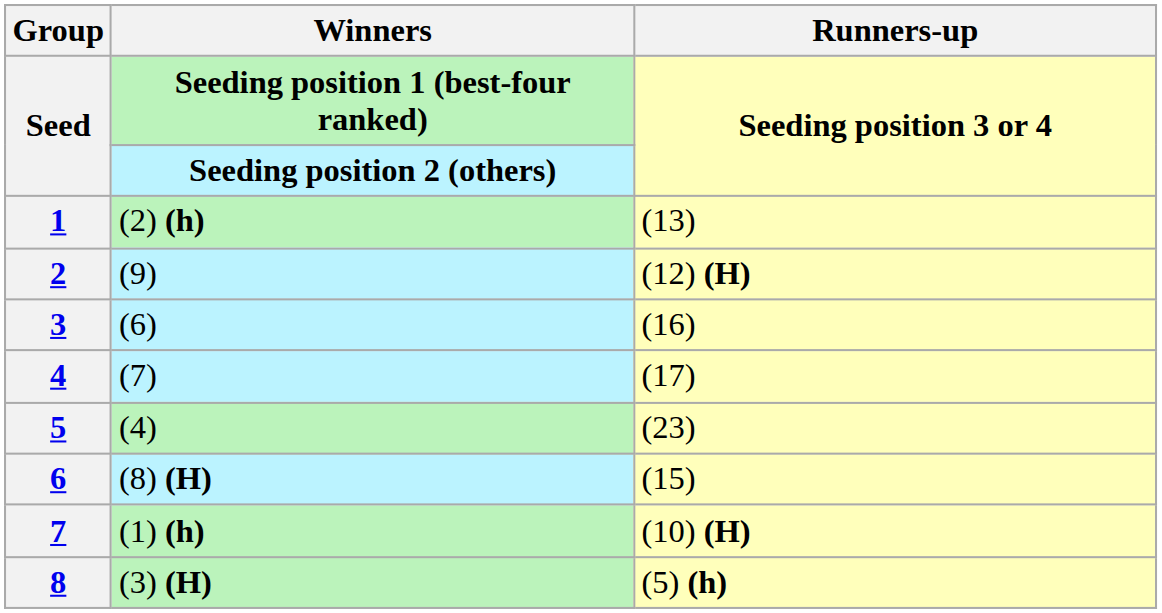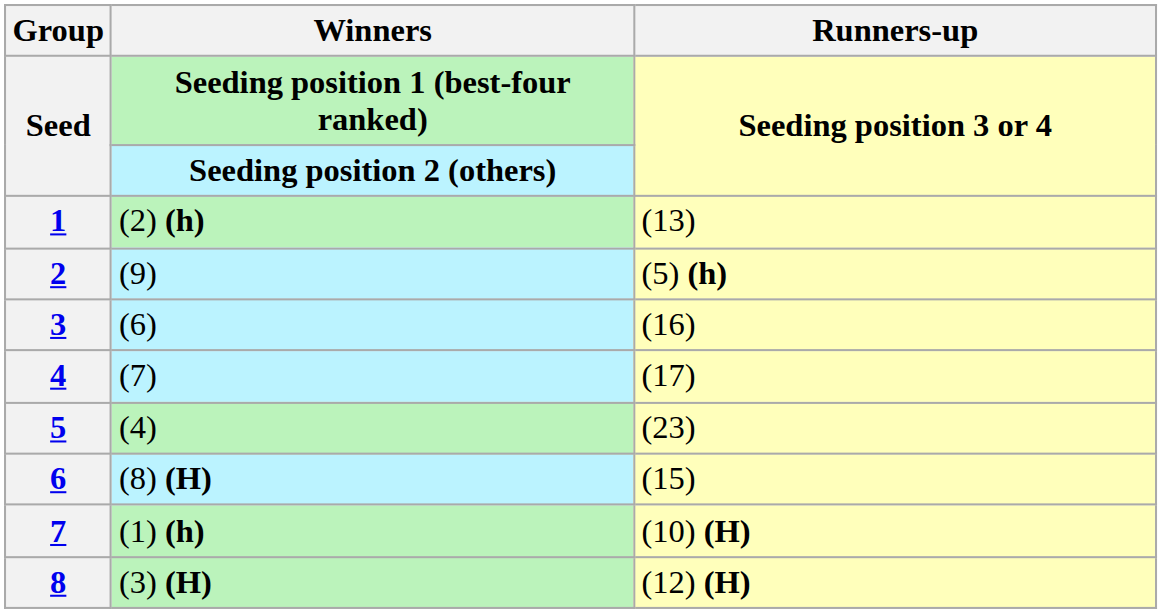(696, 272) (12) (H) -> (684, 272) (5) (h)
(684, 581) (5) (h) -> (696, 581) (12) (H)
